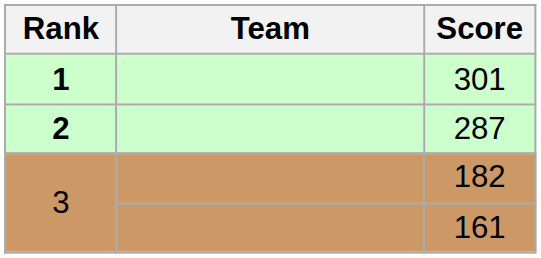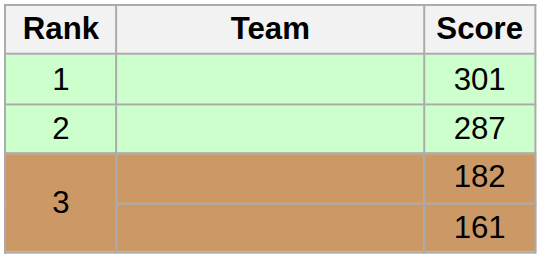(61, 78) bold -> (61, 78) normal
(61, 128) bold -> (61, 128) normal
